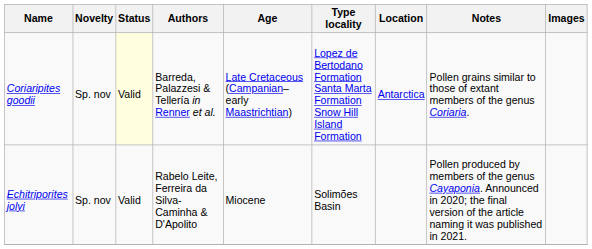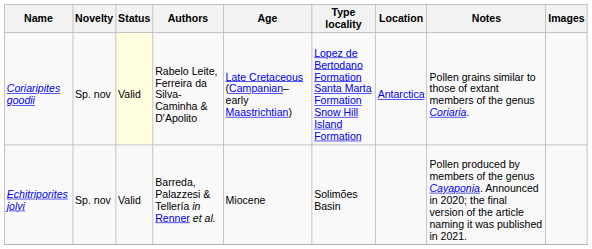(185, 94) Barreda, Palazzesi & Tellería in Renner et al. -> (186, 94) Rabelo Leite, Ferreira da Silva-Caminha & D'Apolito
(186, 200) Rabelo Leite, Ferreira da Silva-Caminha & D'Apolito -> (185, 200) Barreda, Palazzesi & Tellería in Renner et al.
